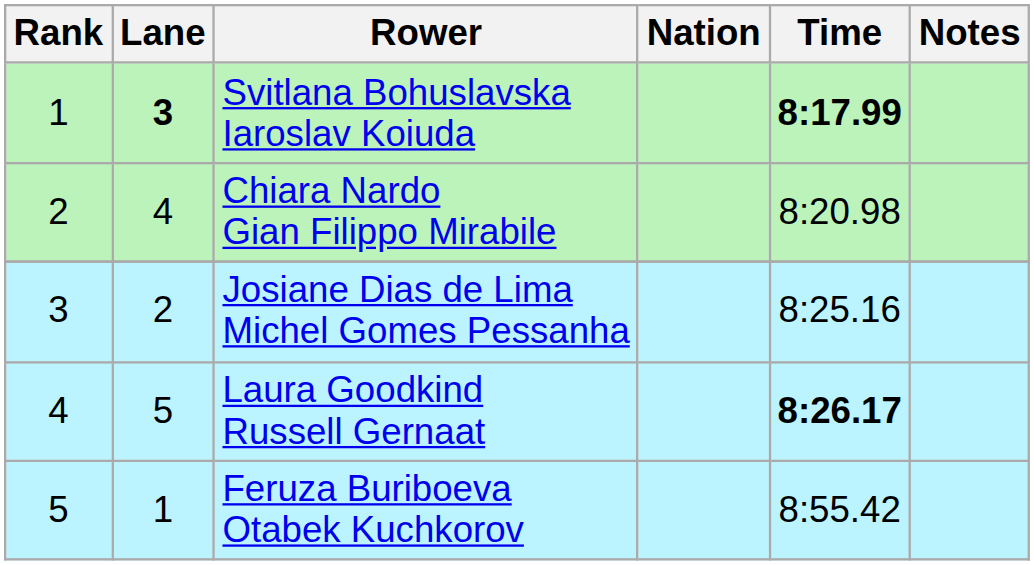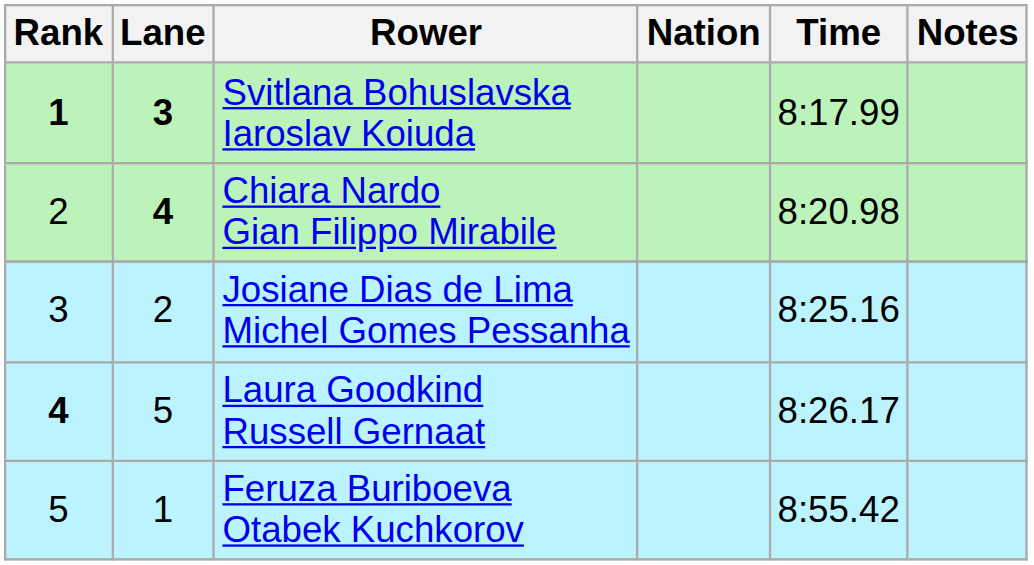(58, 112) normal -> (58, 112) bold
(840, 112) bold -> (839, 112) normal
(163, 211) normal -> (163, 211) bold
(58, 410) normal -> (58, 410) bold
(840, 410) bold -> (839, 410) normal
